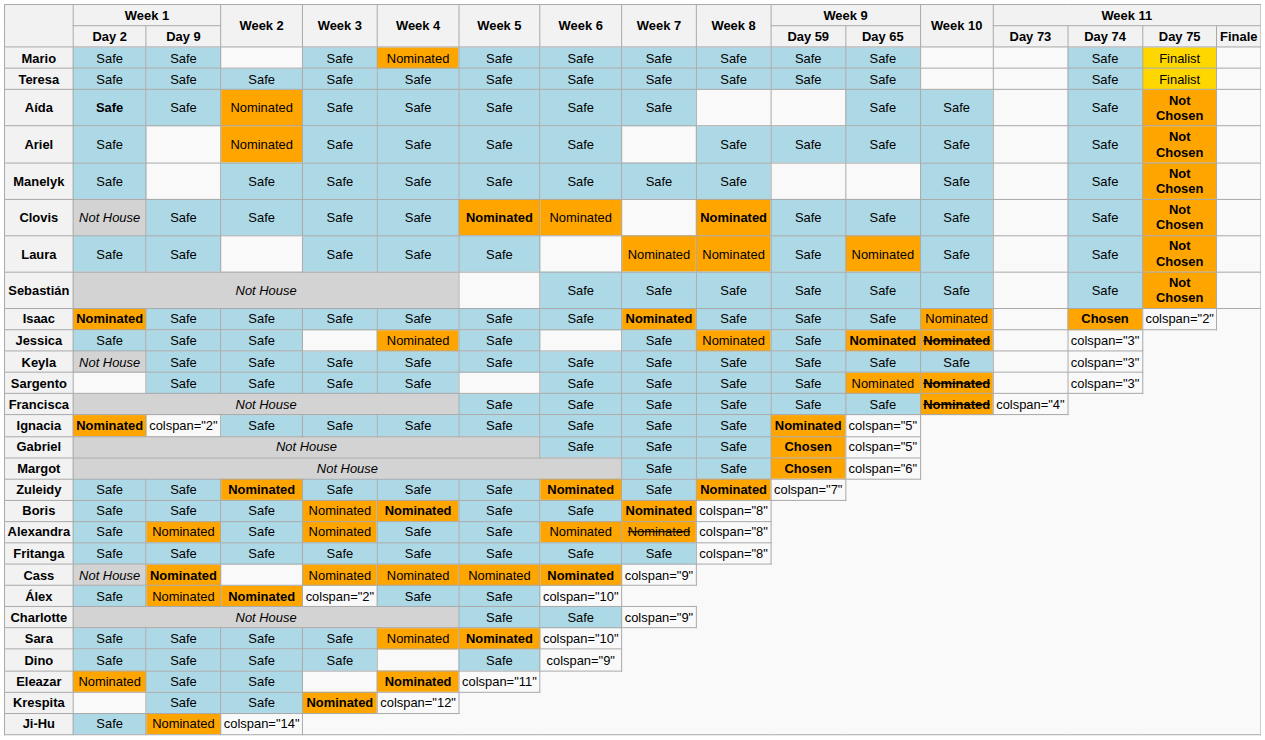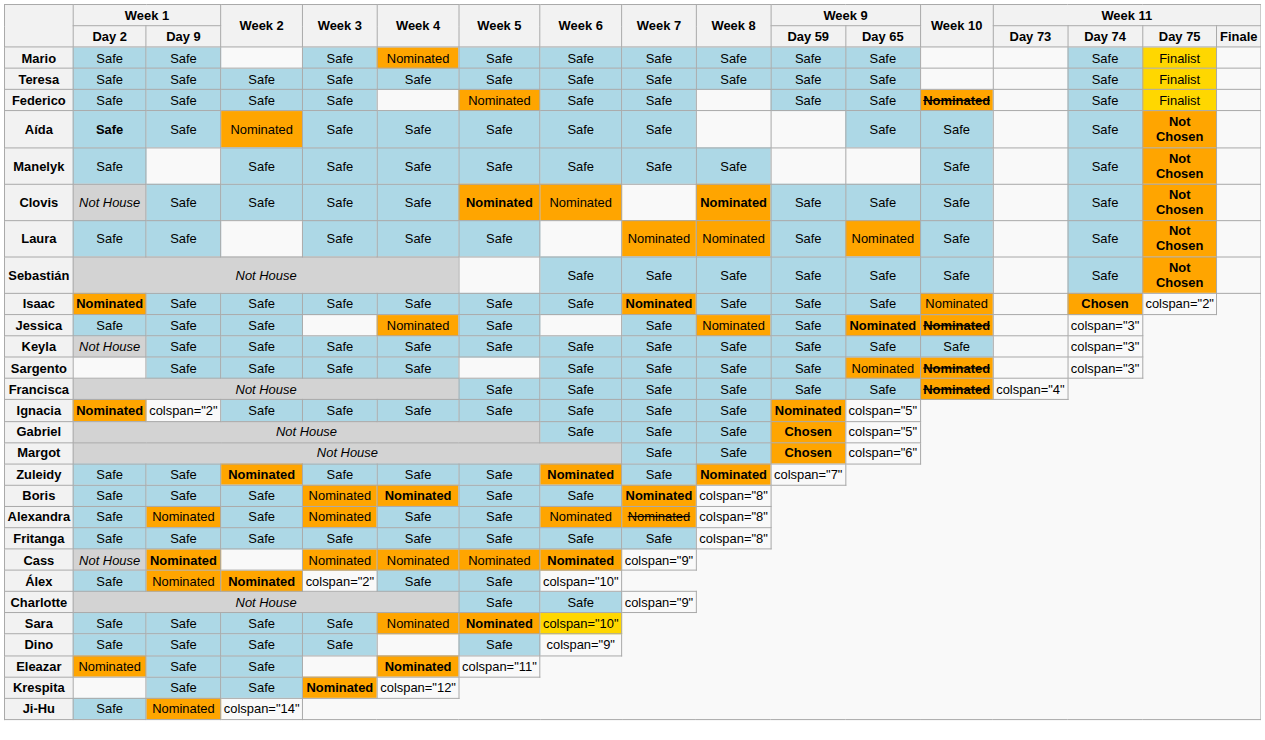+ row: (39, 100)
- row: (39, 144)
(581, 638) no background -> (581, 623) gold background
